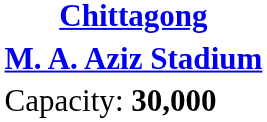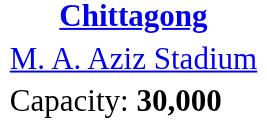(133, 58) bold -> (133, 58) normal
